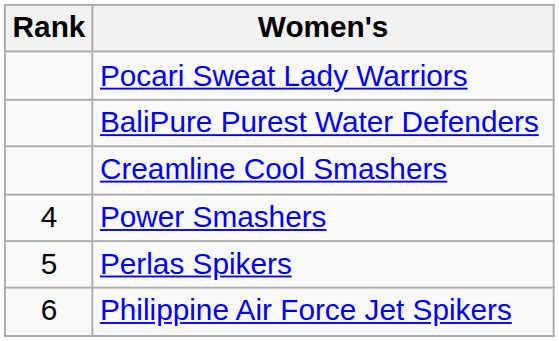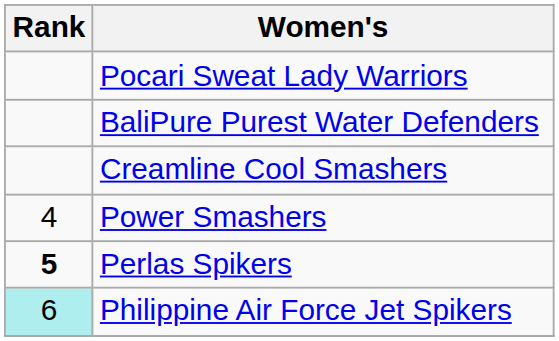(49, 264) normal -> (49, 264) bold
(49, 311) no background -> (49, 311) paleturquoise background
